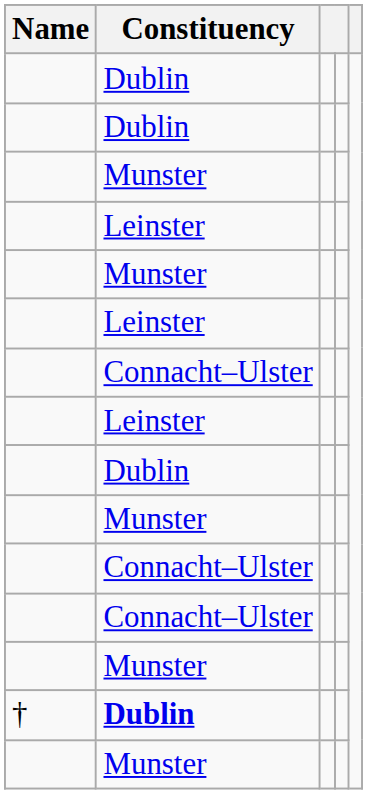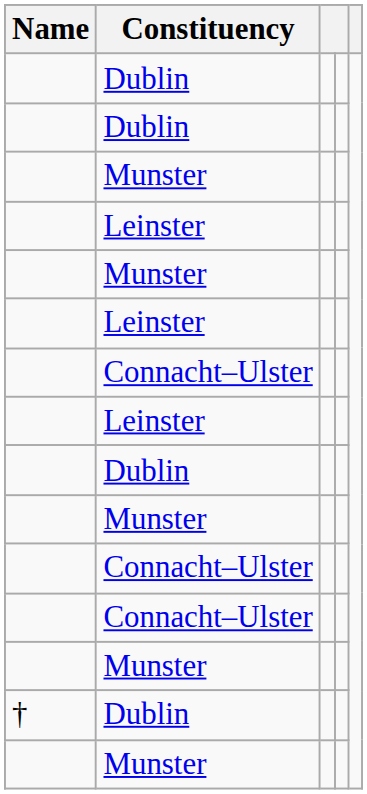(149, 714) bold -> (146, 714) normal
